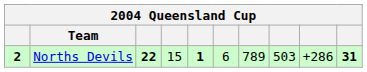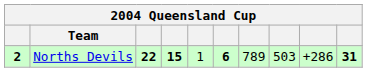(174, 56) normal -> (174, 56) bold
(200, 56) bold -> (200, 56) normal
(226, 56) normal -> (226, 56) bold
